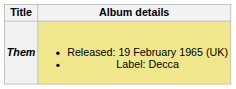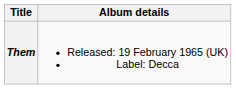(134, 59) khaki background -> (134, 59) no background
